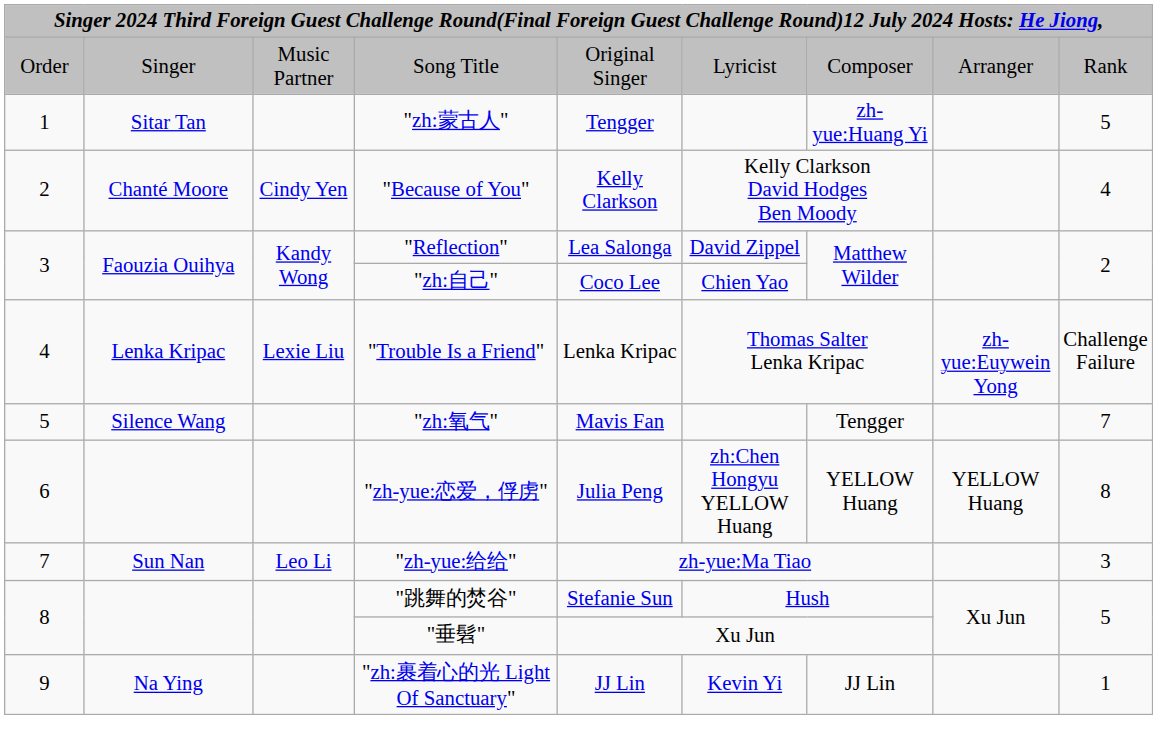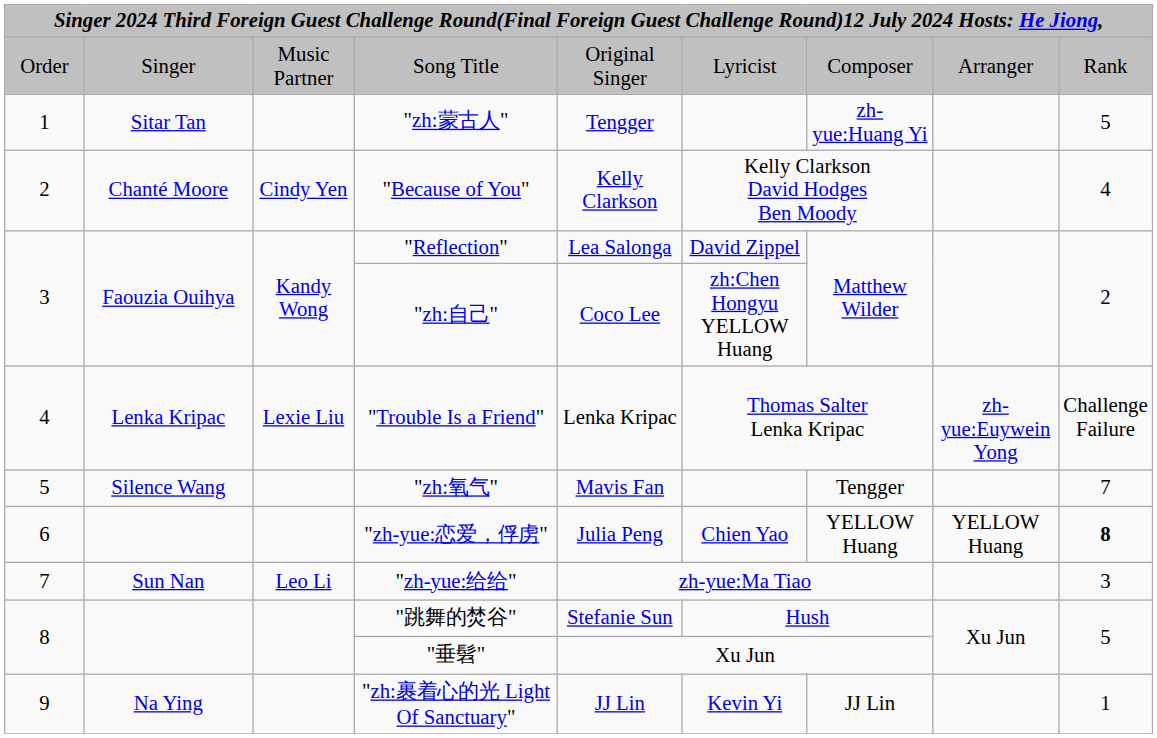(745, 281) Chien Yao -> (745, 314) zh:Chen Hongyu YELLOW Huang
(745, 491) zh:Chen Hongyu YELLOW Huang -> (745, 534) Chien Yao
(1106, 491) normal -> (1106, 534) bold
